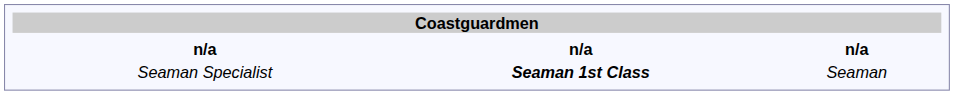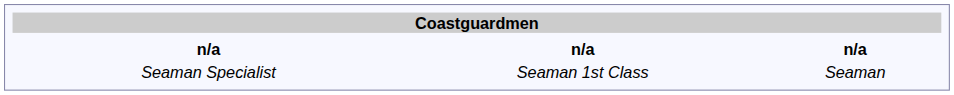(581, 72) bold -> (583, 72) normal
